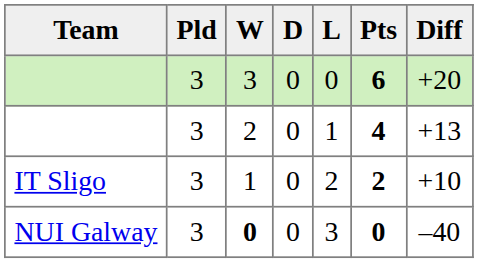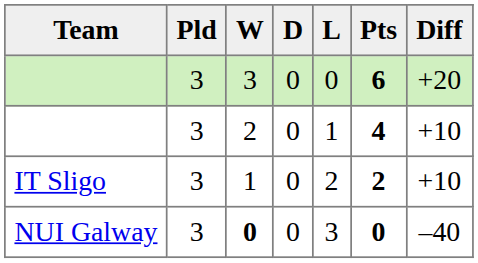(439, 130) +13 -> (439, 130) +10
